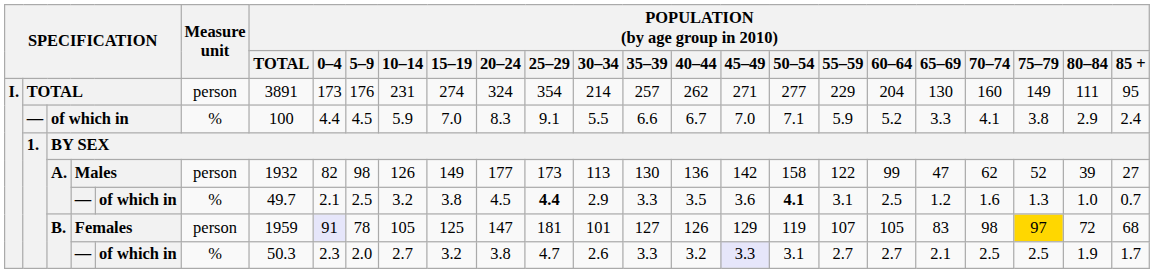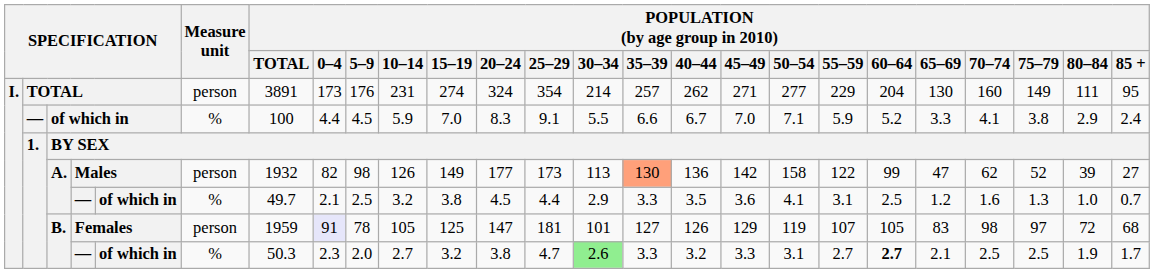(647, 172) no background -> (647, 172) lightsalmon background
(549, 199) bold -> (549, 199) normal
(794, 199) bold -> (794, 199) normal
(1038, 227) gold background -> (1038, 227) no background
(598, 254) no background -> (598, 254) lightgreen background
(745, 254) lavender background -> (745, 254) no background
(892, 254) normal -> (892, 254) bold
